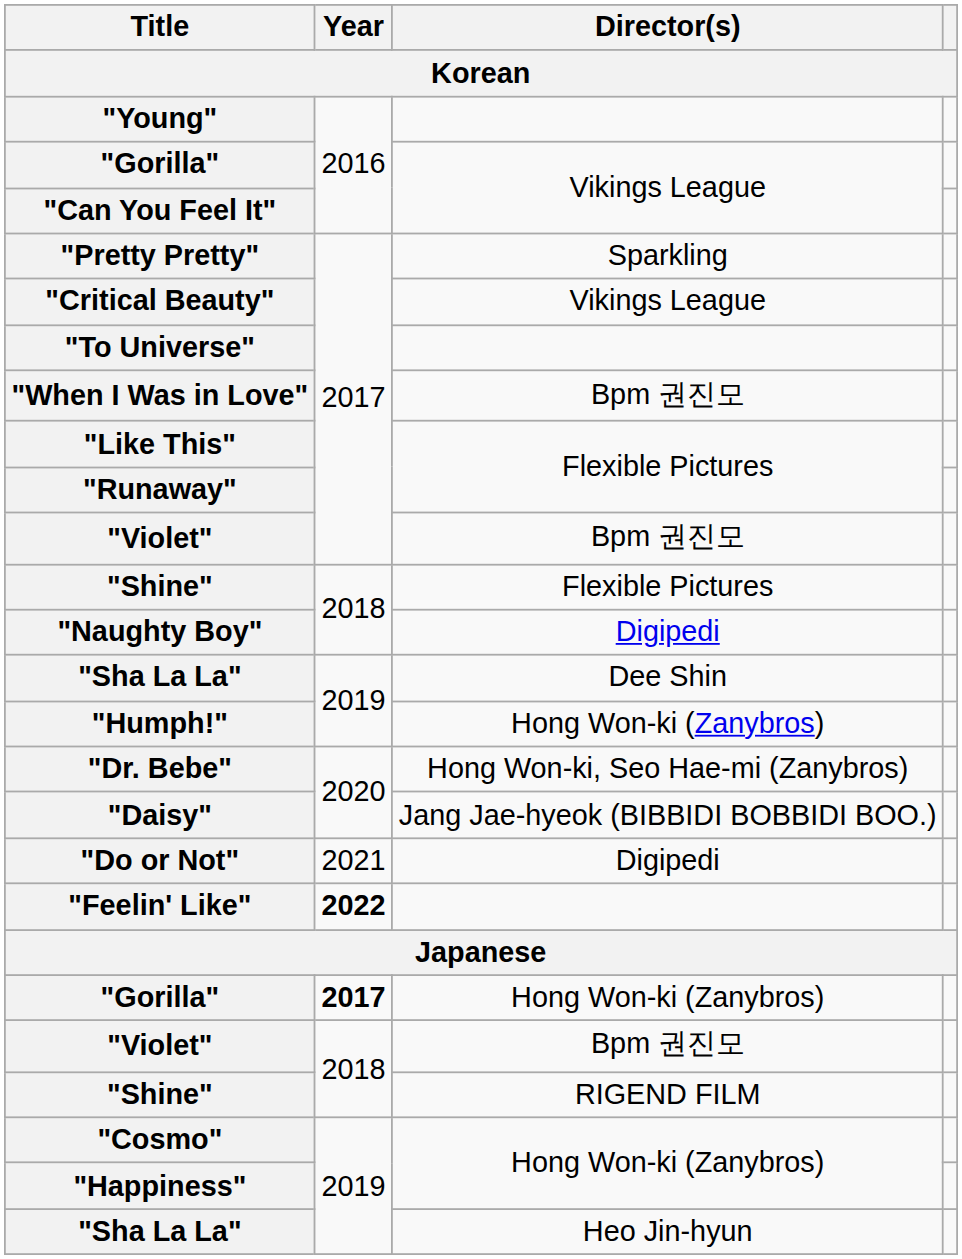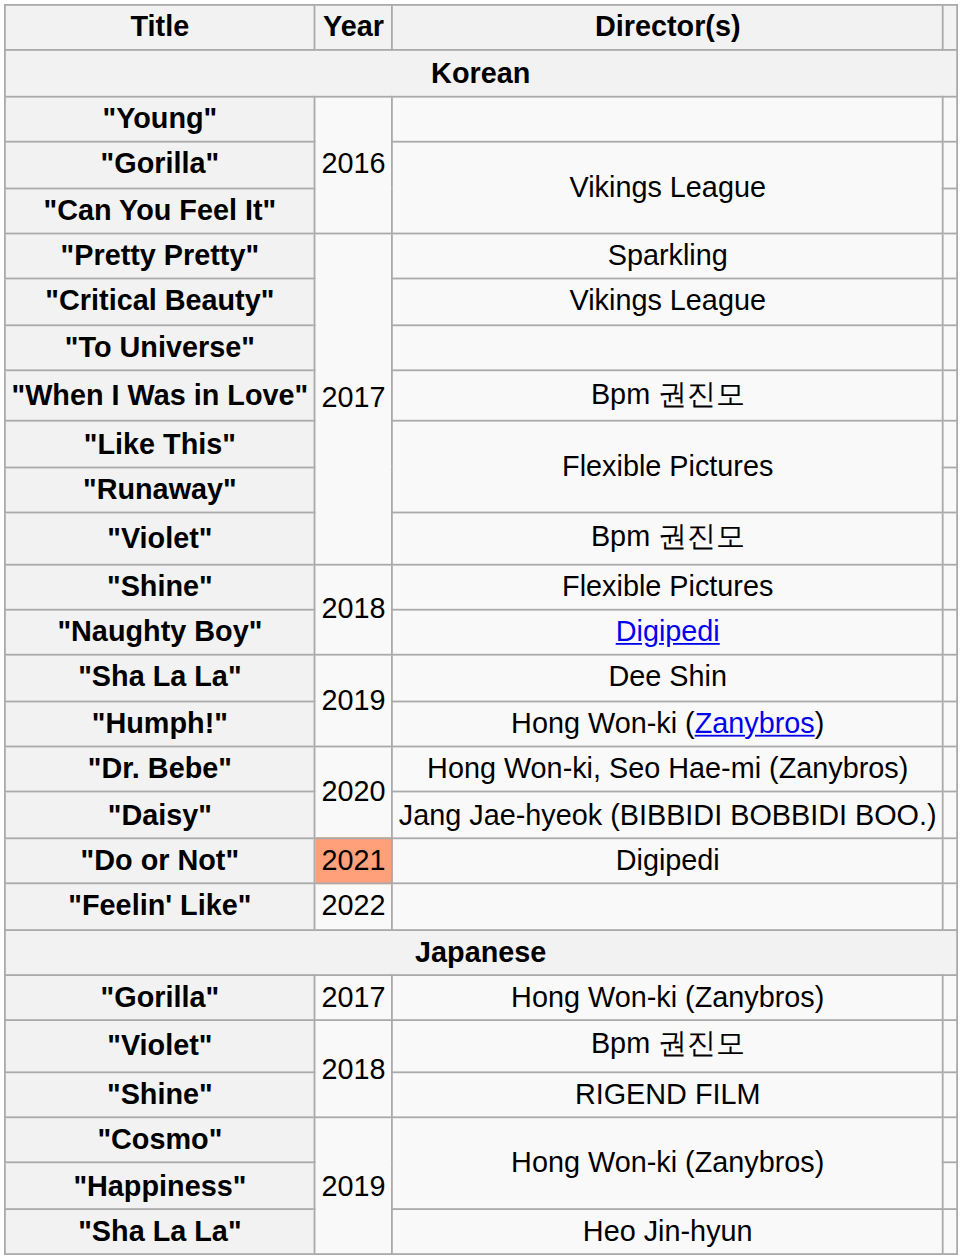(354, 860) no background -> (354, 860) lightsalmon background
(354, 905) bold -> (354, 905) normal
(354, 997) bold -> (354, 997) normal
